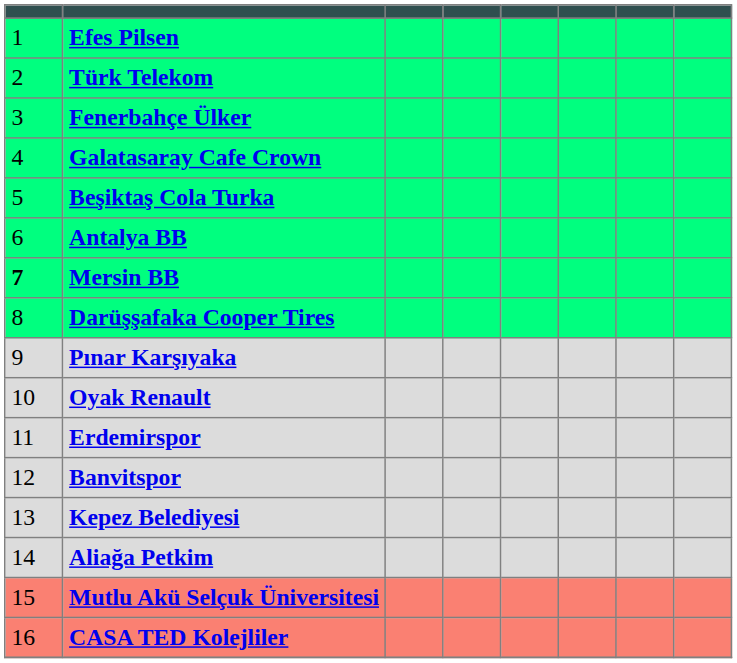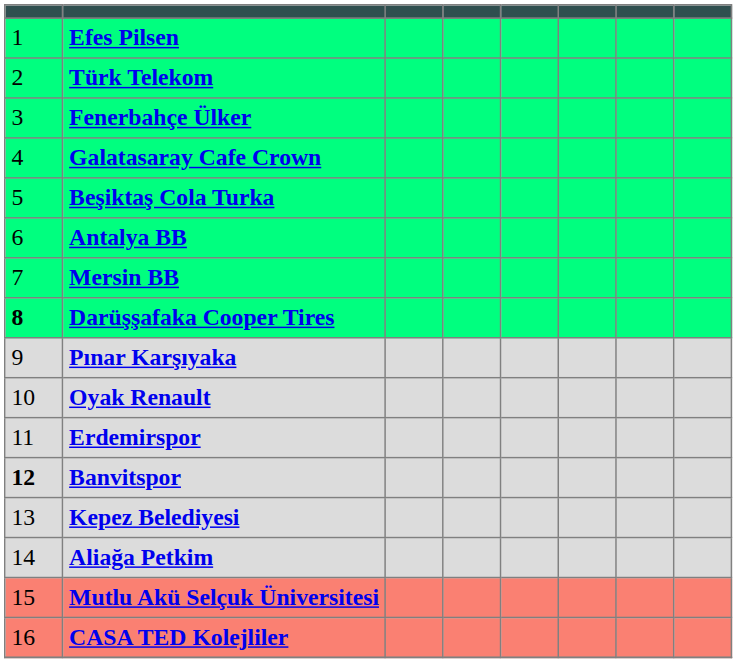(17, 277) bold -> (17, 277) normal
(17, 317) normal -> (17, 317) bold
(23, 477) normal -> (23, 477) bold
